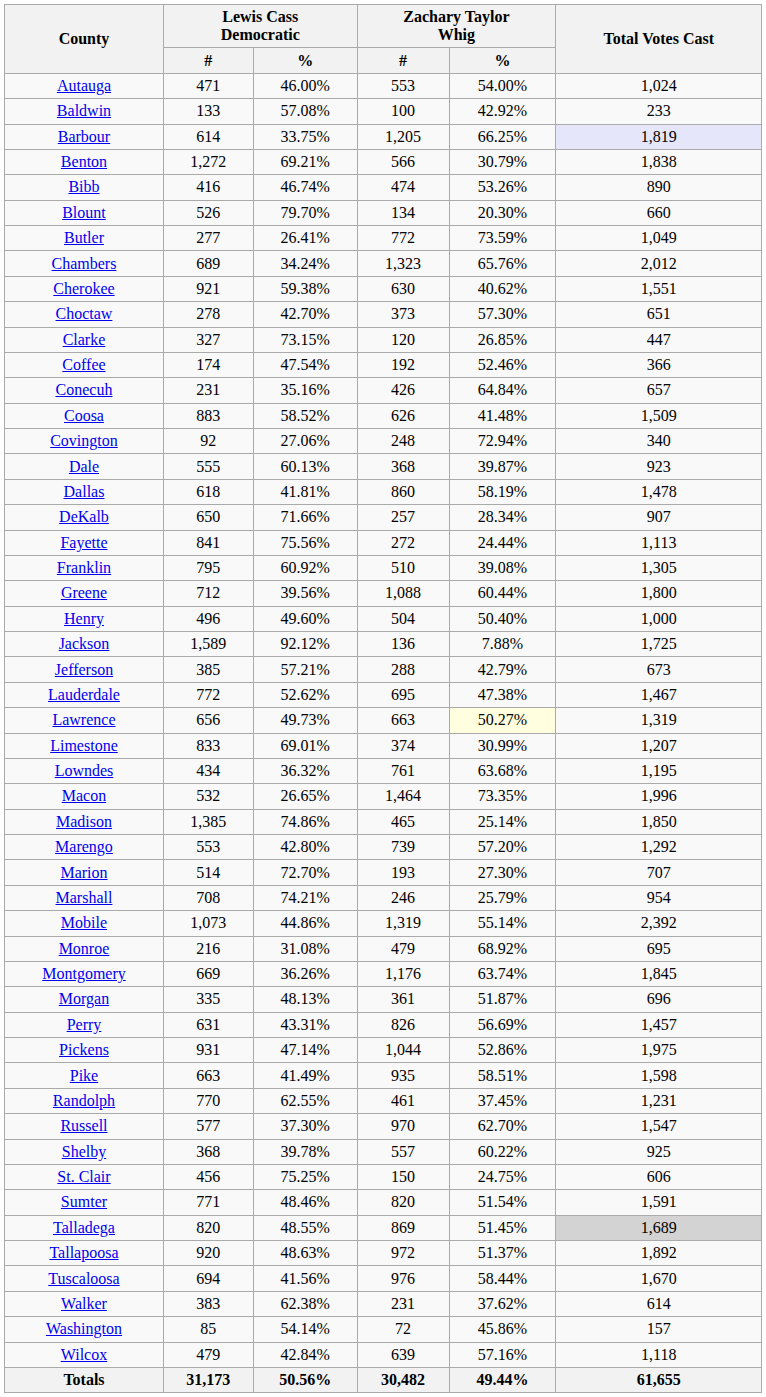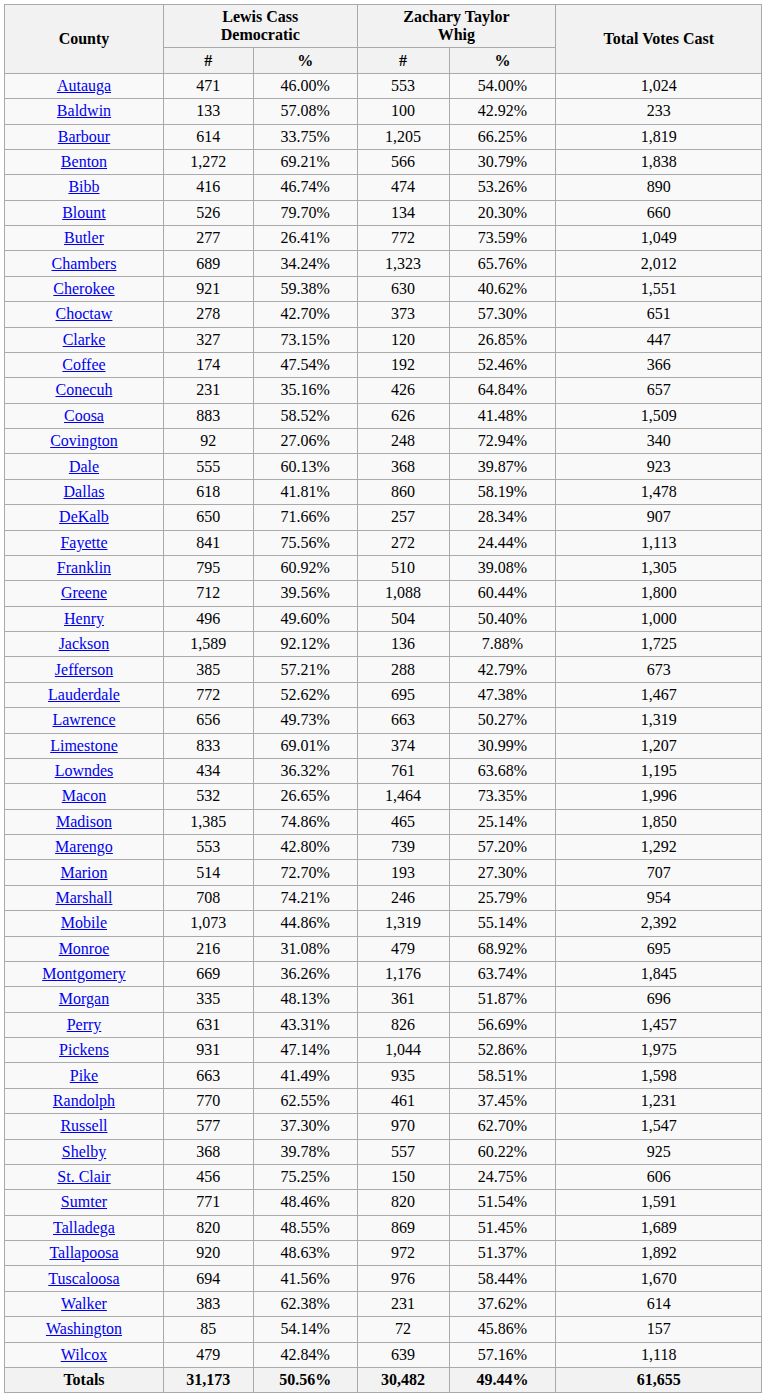(659, 136) lavender background -> (659, 136) no background
(502, 720) lightyellow background -> (502, 720) no background
(659, 1227) lightgrey background -> (659, 1227) no background
